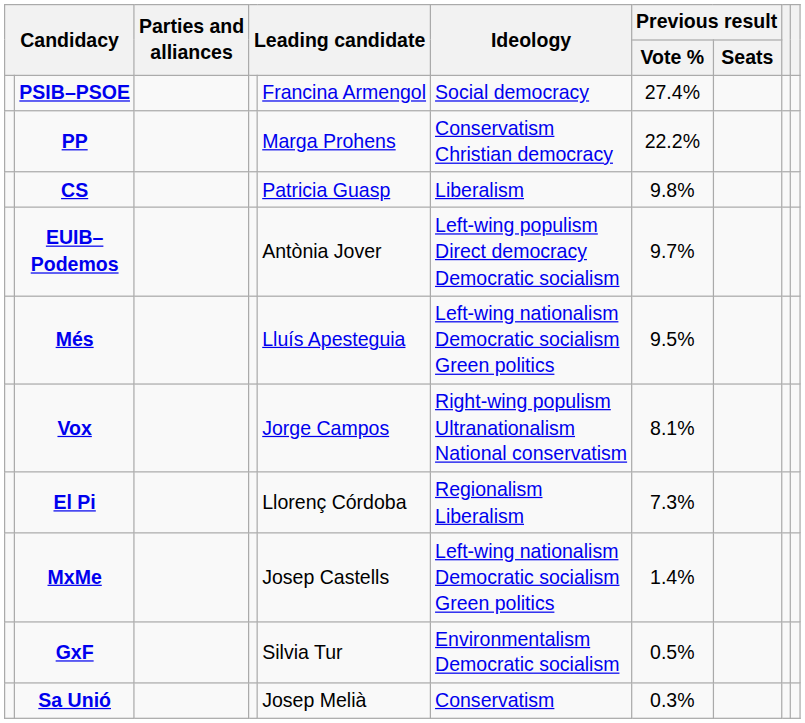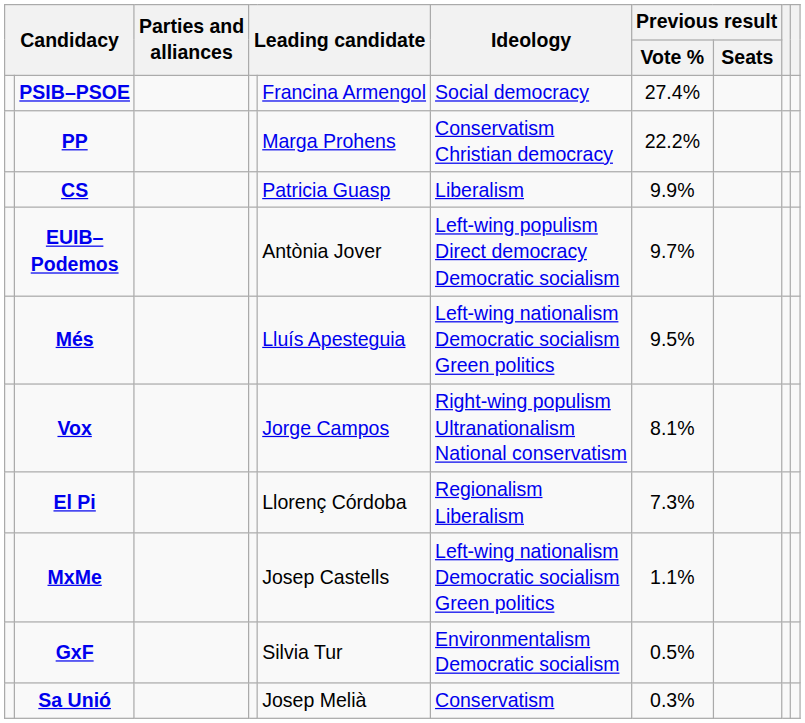(672, 190) 9.8% -> (672, 190) 9.9%
(672, 577) 1.4% -> (672, 577) 1.1%
